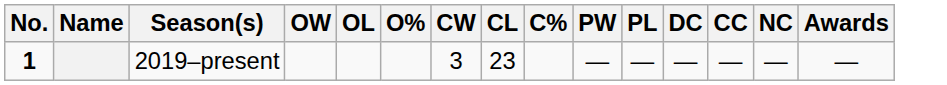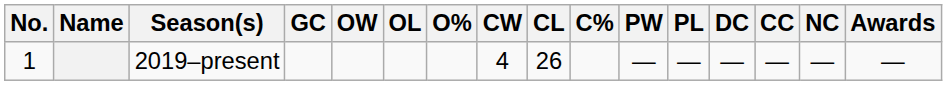+ column: (308, 23)
(29, 60) bold -> (29, 60) normal
(456, 60) 3 -> (502, 60) 4
(502, 60) 23 -> (549, 60) 26
